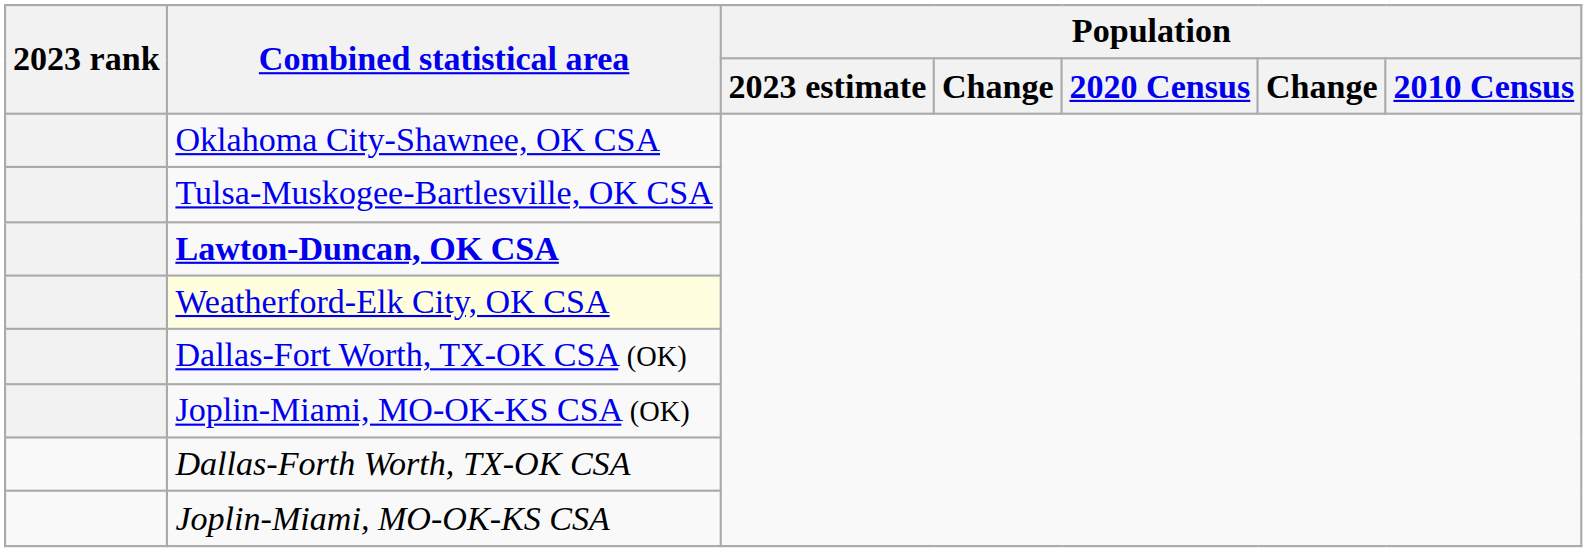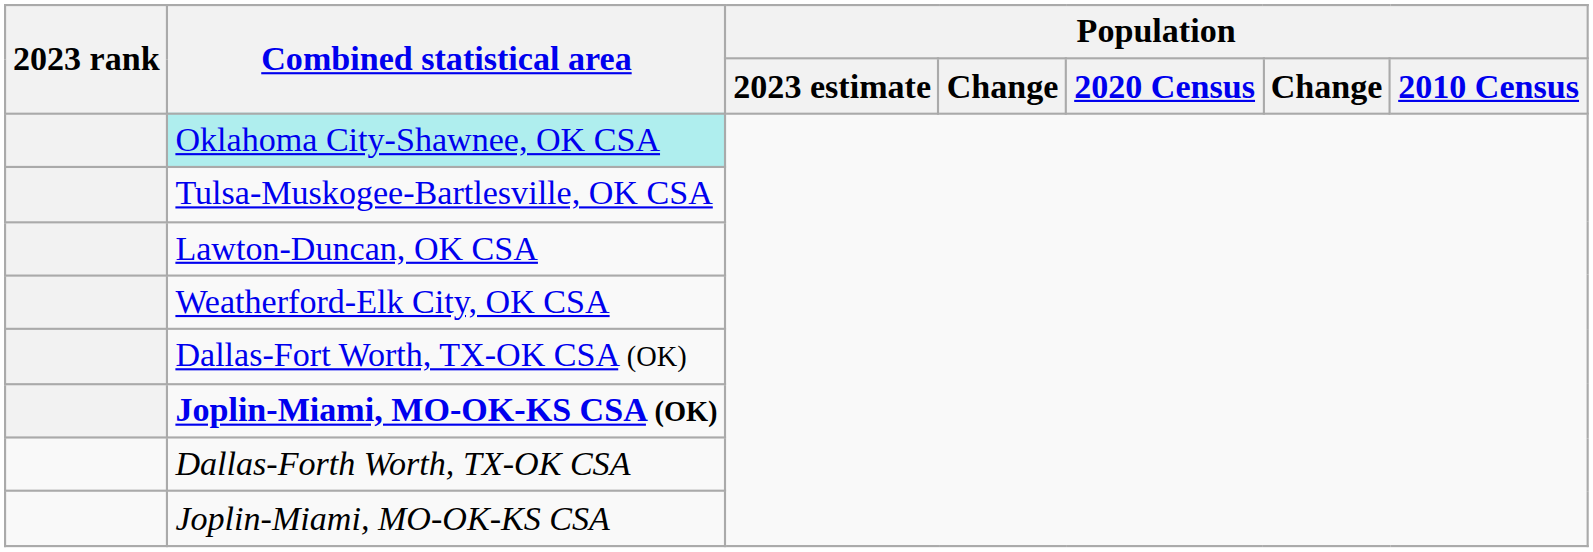(418, 139) no background -> (418, 139) paleturquoise background
(367, 247) bold -> (357, 247) normal
(393, 301) lightyellow background -> (393, 301) no background
(433, 409) normal -> (446, 409) bold
